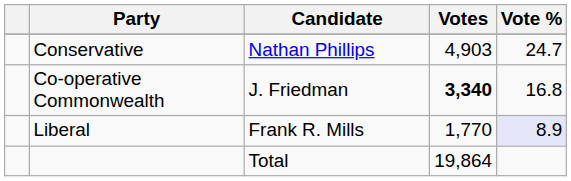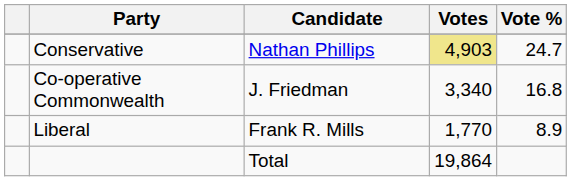(468, 49) no background -> (468, 49) khaki background
(468, 89) bold -> (468, 89) normal
(549, 130) lavender background -> (549, 130) no background
